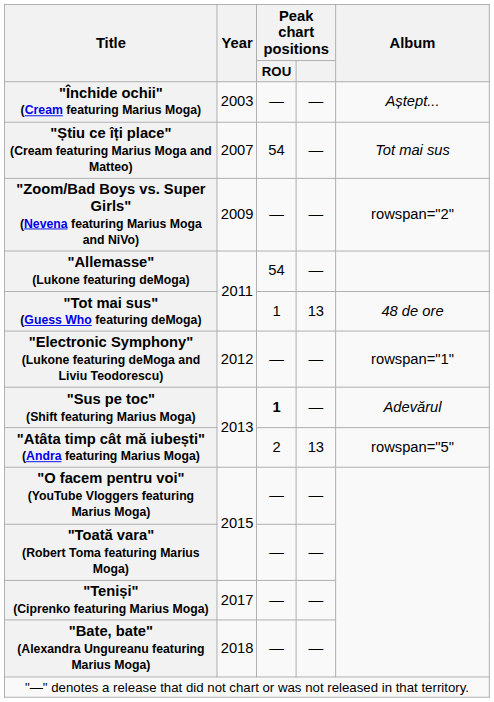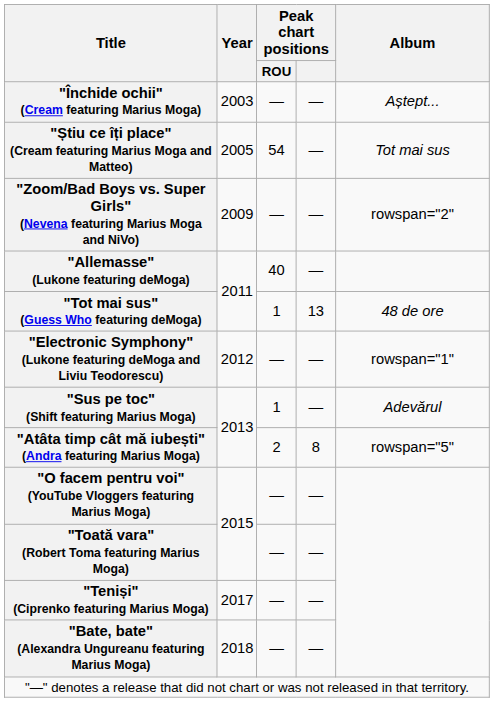(237, 150) 2007 -> (237, 150) 2005
(277, 271) 54 -> (277, 271) 40
(277, 407) bold -> (277, 407) normal
(316, 447) 13 -> (316, 447) 8
